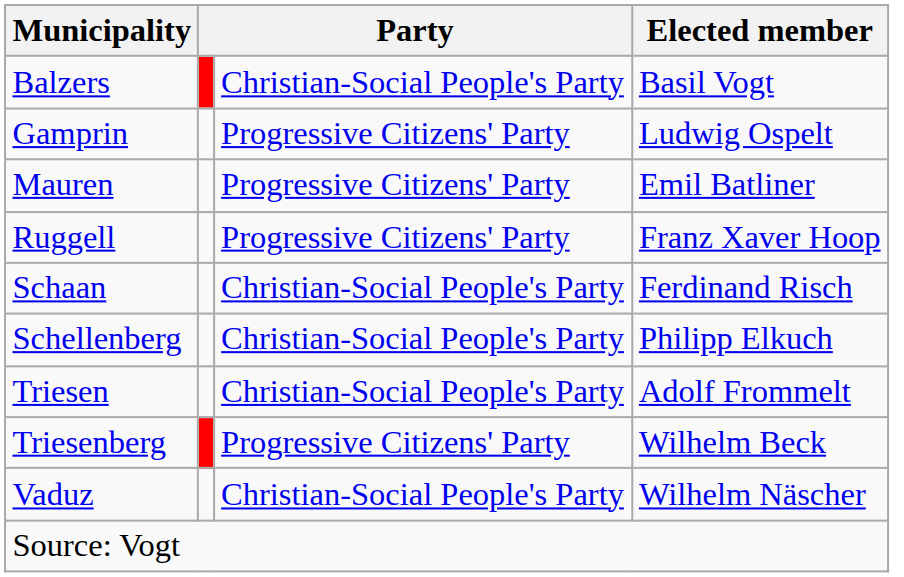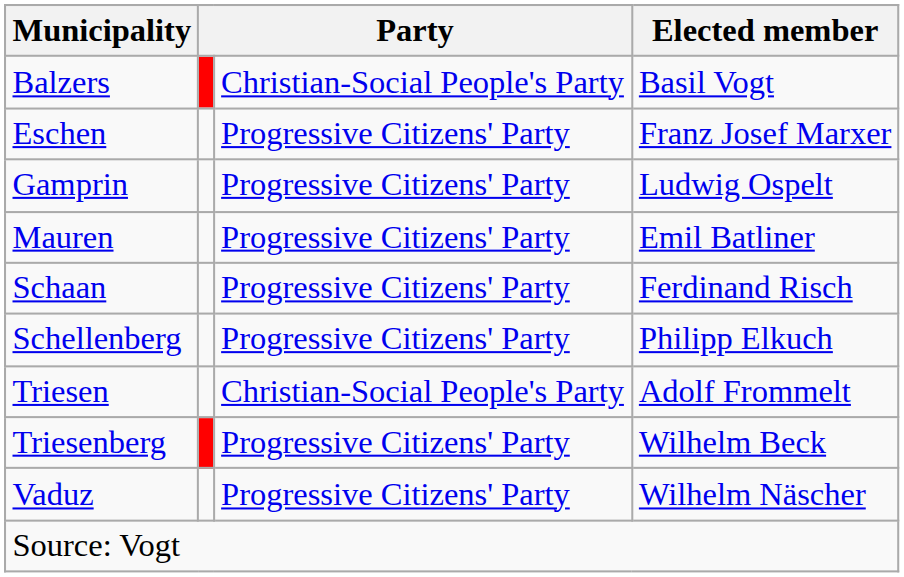+ row: (59, 133)
- row: (64, 236)
(423, 287) Christian-Social People's Party -> (395, 287) Progressive Citizens' Party
(423, 339) Christian-Social People's Party -> (395, 339) Progressive Citizens' Party
(423, 493) Christian-Social People's Party -> (395, 493) Progressive Citizens' Party
